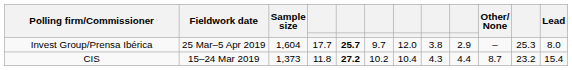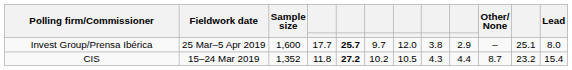(288, 45) 1,604 -> (288, 45) 1,600
(526, 45) 25.3 -> (526, 45) 25.1
(288, 59) 1,373 -> (288, 59) 1,352
(407, 59) 10.4 -> (407, 59) 10.5
